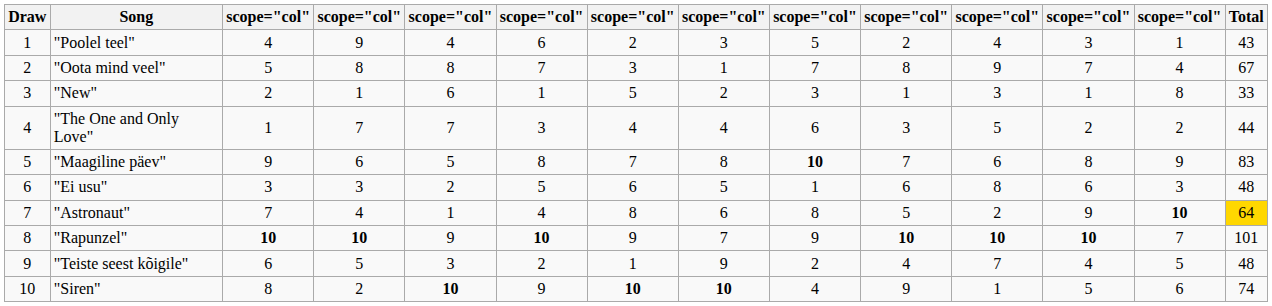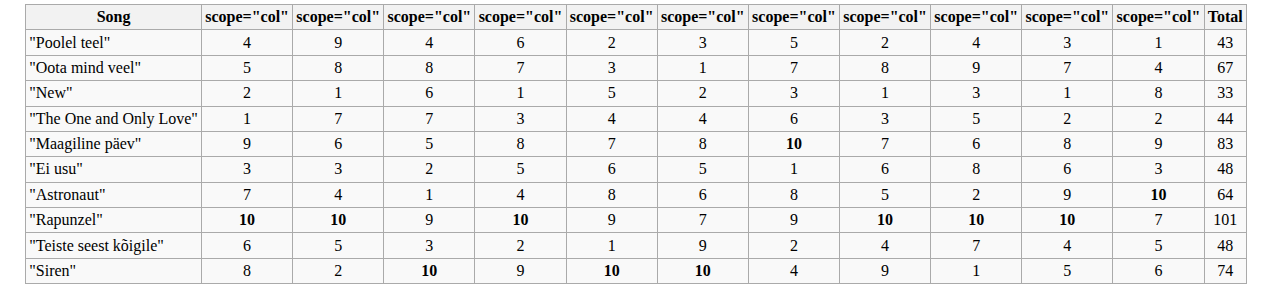- column: (27, 17)
(1246, 212) gold background -> (1225, 194) no background
